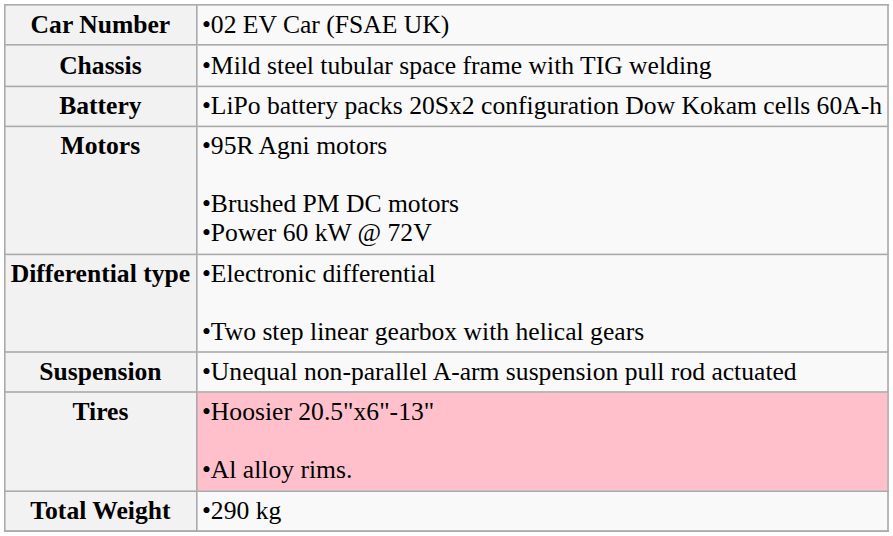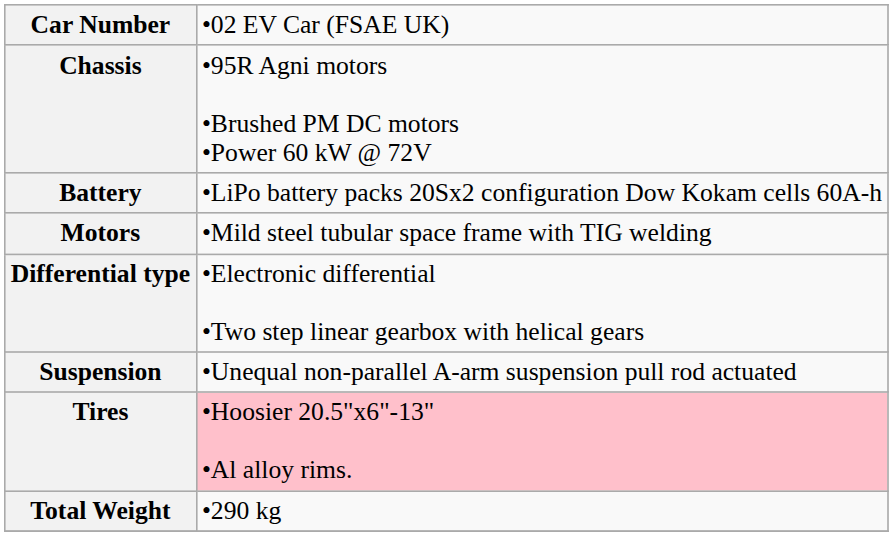(457, 65) •Mild steel tubular space frame with TIG welding -> (330, 108) •95R Agni motors •Brushed PM DC motors •Power 60 kW @ 72V
(330, 189) •95R Agni motors •Brushed PM DC motors •Power 60 kW @ 72V -> (457, 233) •Mild steel tubular space frame with TIG welding
